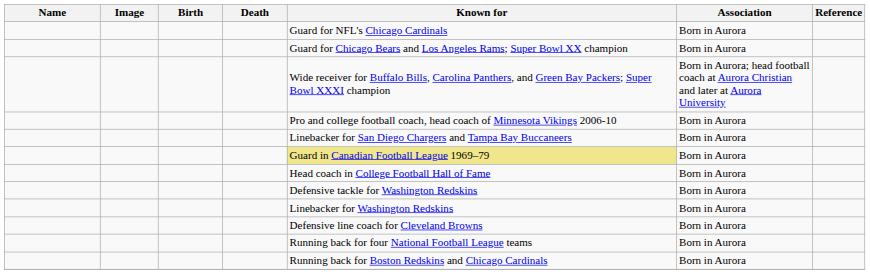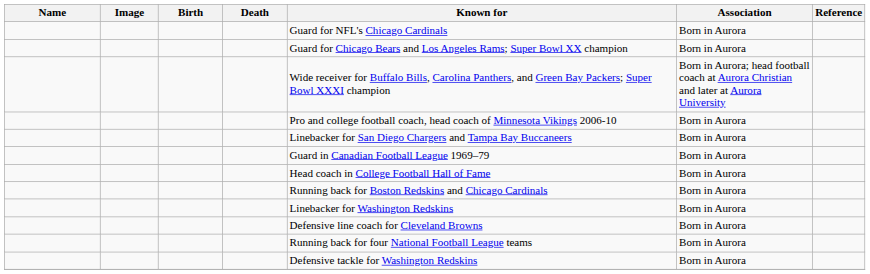(389, 155) khaki background -> (389, 155) no background
(384, 190) Defensive tackle for Washington Redskins -> (419, 190) Running back for Boston Redskins and Chicago Cardinals
(419, 260) Running back for Boston Redskins and Chicago Cardinals -> (384, 260) Defensive tackle for Washington Redskins
